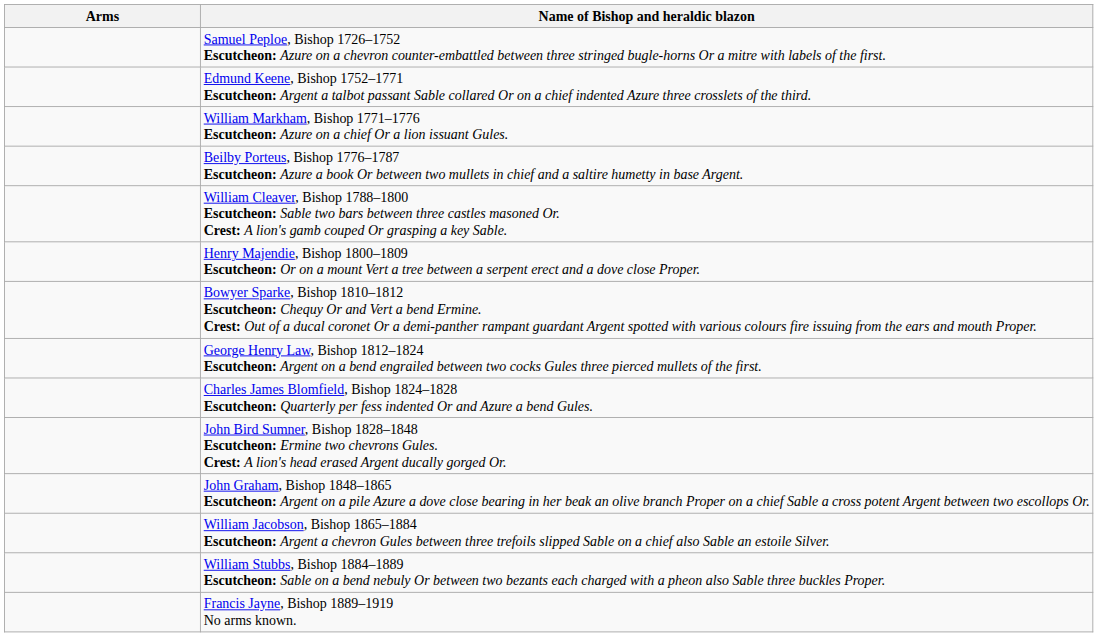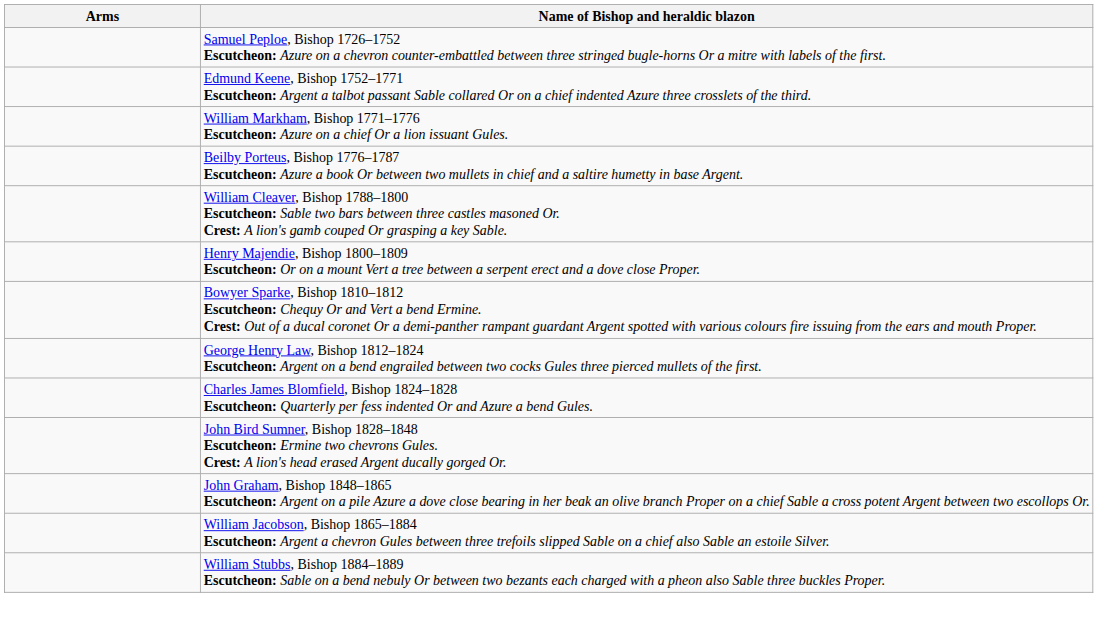- row: (298, 612)
